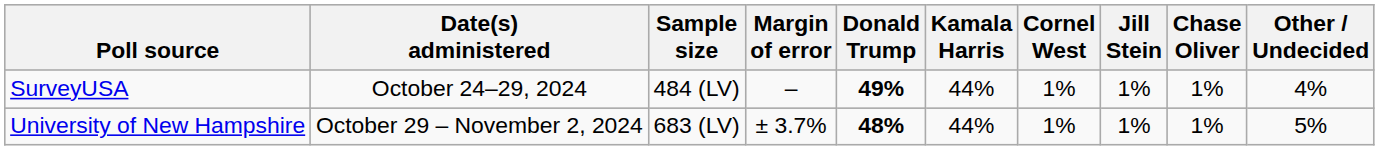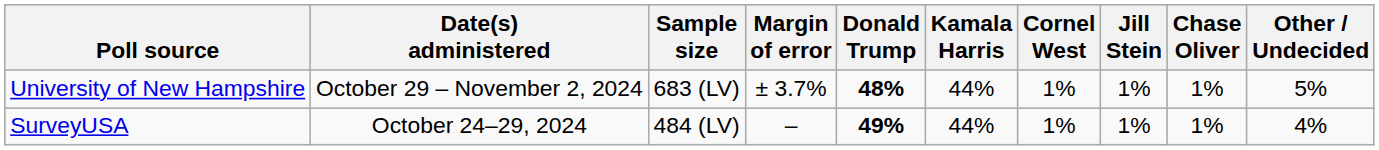rows swapped: (158, 126) <-> (69, 88)
